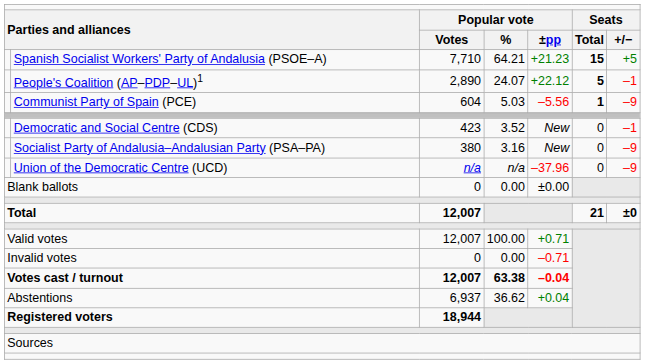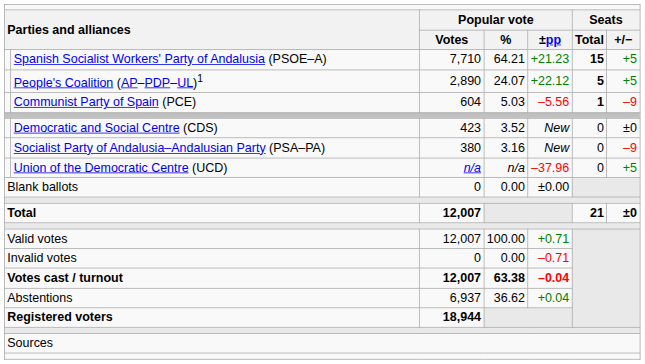(630, 81) –1 -> (630, 81) +5
(630, 128) –1 -> (630, 128) ±0
(630, 167) –9 -> (630, 167) +5
